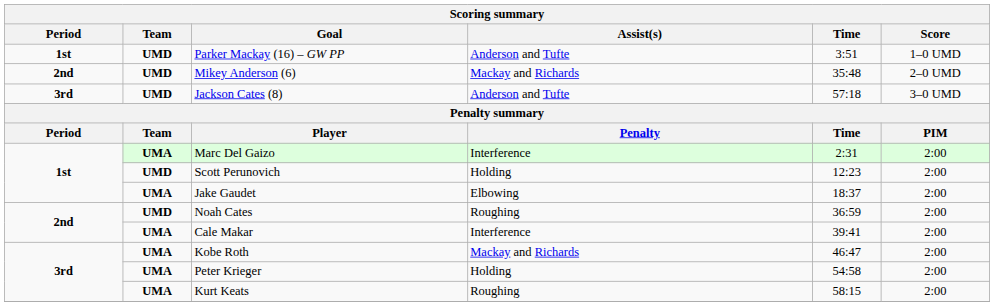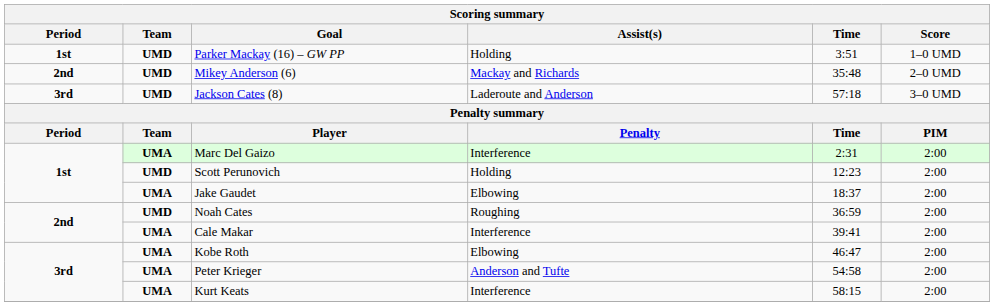(520, 53) Anderson and Tufte -> (491, 53) Holding
(520, 93) Anderson and Tufte -> (532, 93) Laderoute and Anderson
(525, 251) Mackay and Richards -> (495, 251) Elbowing
(491, 271) Holding -> (520, 271) Anderson and Tufte
(495, 291) Roughing -> (500, 291) Interference
